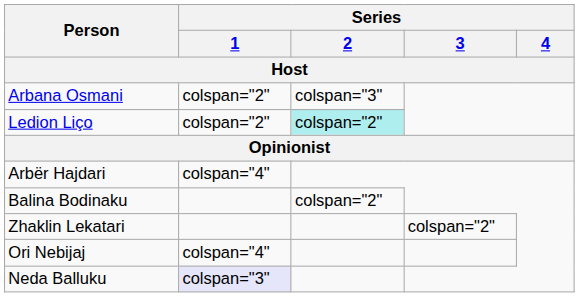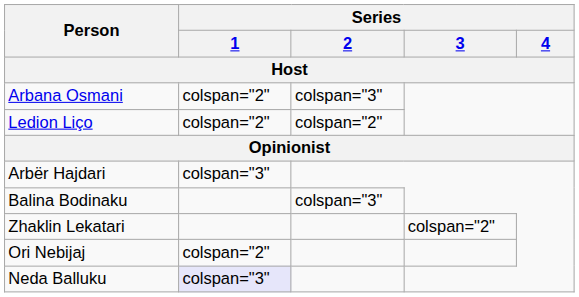(339, 122) paleturquoise background -> (339, 122) no background
(226, 174) colspan="4" -> (226, 174) colspan="3"
(339, 200) colspan="2" -> (339, 200) colspan="3"
(226, 252) colspan="4" -> (226, 252) colspan="2"
